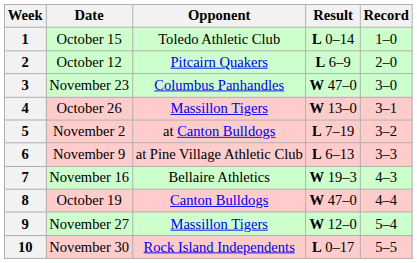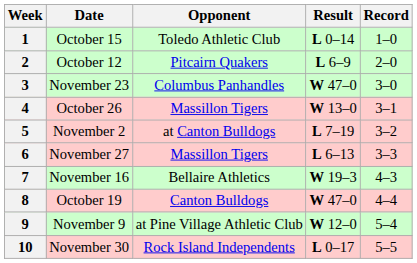(89, 154) November 9 -> (89, 154) November 27
(219, 154) at Pine Village Athletic Club -> (219, 154) Massillon Tigers
(89, 223) November 27 -> (89, 223) November 9
(219, 223) Massillon Tigers -> (219, 223) at Pine Village Athletic Club
